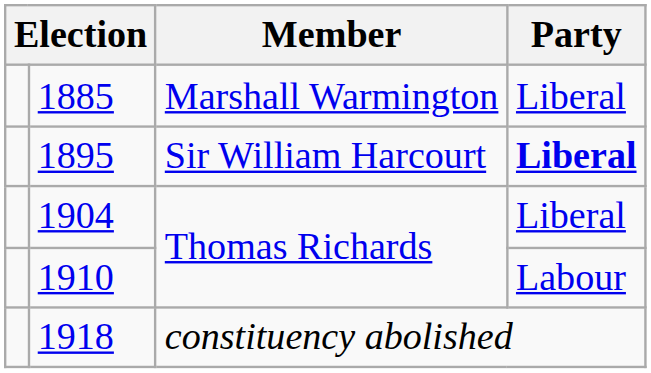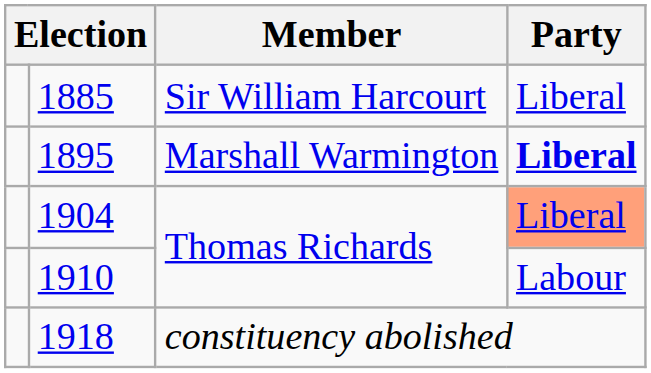(332, 95) Marshall Warmington -> (325, 95) Sir William Harcourt
(325, 155) Sir William Harcourt -> (332, 155) Marshall Warmington
(571, 215) no background -> (571, 215) lightsalmon background
